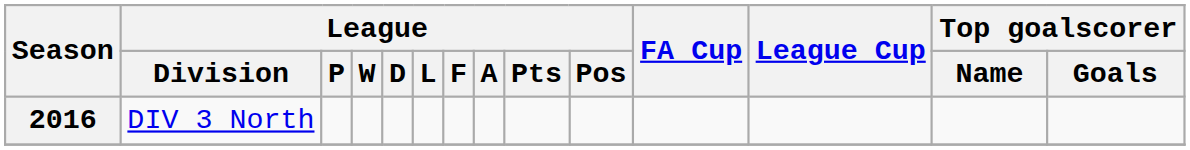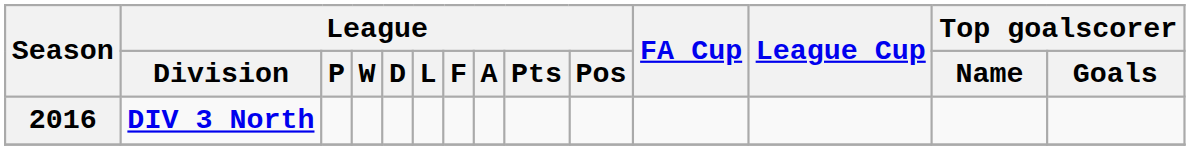(221, 121) normal -> (221, 121) bold
